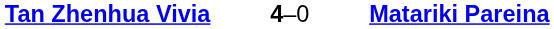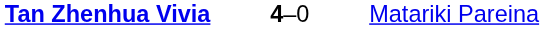(459, 14) bold -> (454, 14) normal
